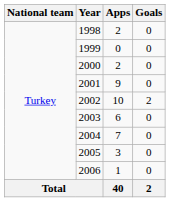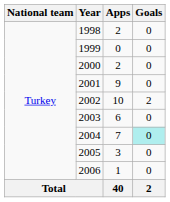(149, 135) no background -> (149, 135) paleturquoise background
